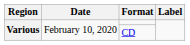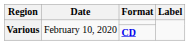(128, 32) normal -> (129, 32) bold
